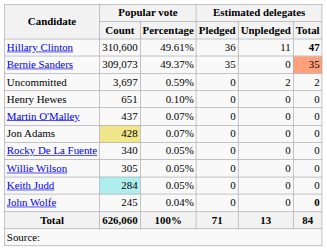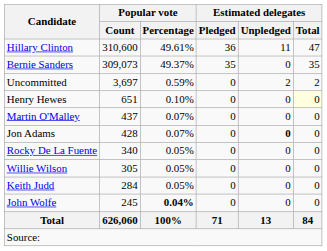(314, 47) bold -> (314, 47) normal
(314, 64) lightsalmon background -> (314, 64) no background
(317, 99) no background -> (317, 99) lightyellow background
(129, 133) khaki background -> (129, 133) no background
(288, 133) normal -> (288, 133) bold
(129, 185) paleturquoise background -> (129, 185) no background
(180, 202) normal -> (179, 202) bold
(317, 202) bold -> (317, 202) normal
